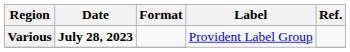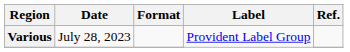(96, 36) bold -> (94, 36) normal
